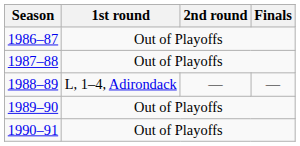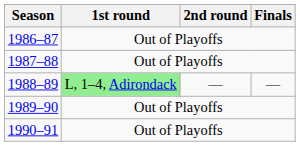(121, 84) no background -> (121, 84) lightgreen background
